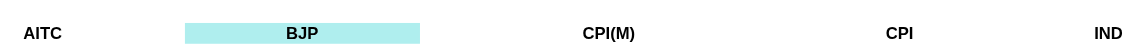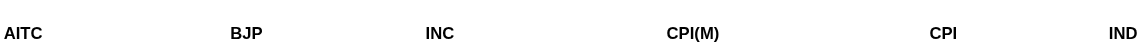+ column: (440, 10)
(302, 33) paleturquoise background -> (246, 33) no background
